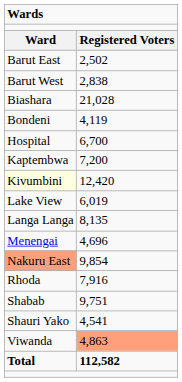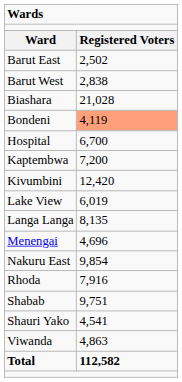(93, 120) no background -> (93, 120) lightsalmon background
(35, 180) lightyellow background -> (35, 180) no background
(39, 260) lightsalmon background -> (39, 260) no background
(94, 341) lightsalmon background -> (94, 341) no background
